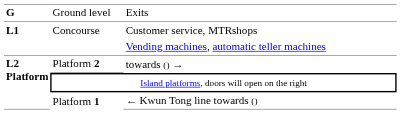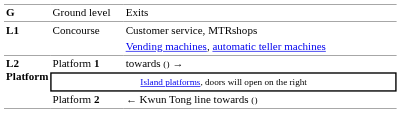(76, 64) Platform 2 -> (76, 64) Platform 1
(76, 101) Platform 1 -> (76, 100) Platform 2
